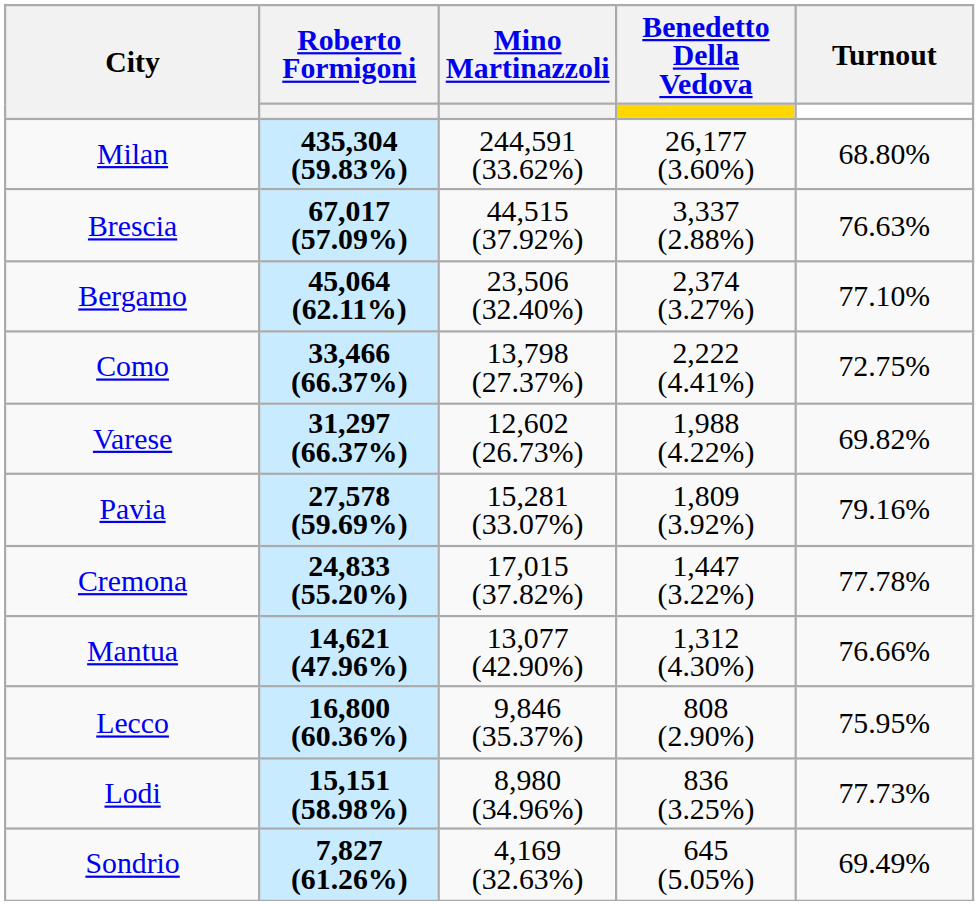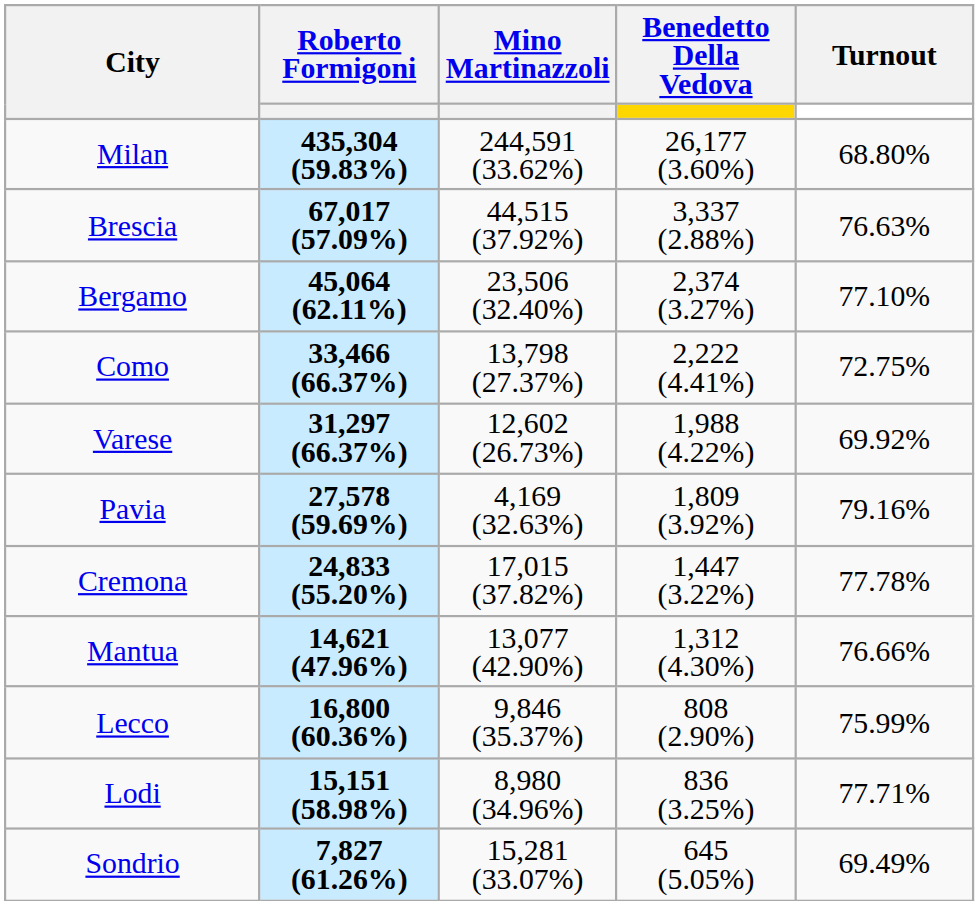(884, 438) 69.82% -> (884, 438) 69.92%
(528, 509) 15,281 (33.07%) -> (528, 509) 4,169 (32.63%)
(884, 722) 75.95% -> (884, 722) 75.99%
(884, 793) 77.73% -> (884, 793) 77.71%
(528, 864) 4,169 (32.63%) -> (528, 864) 15,281 (33.07%)
